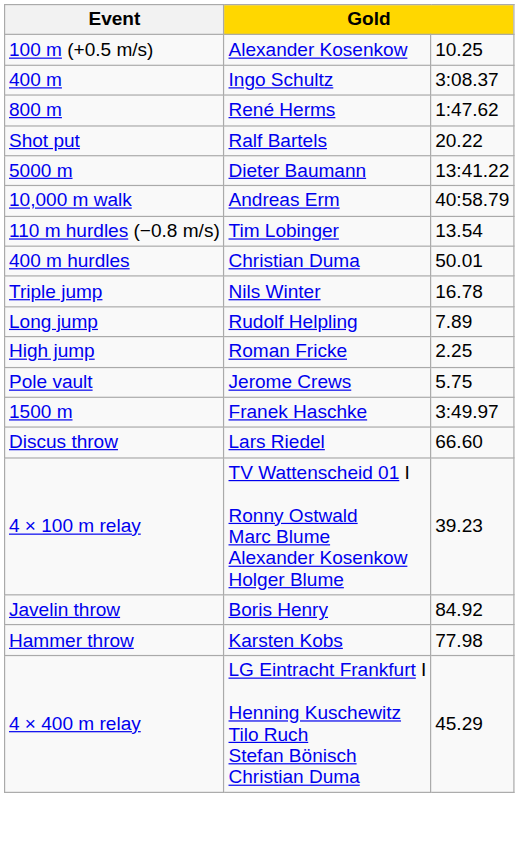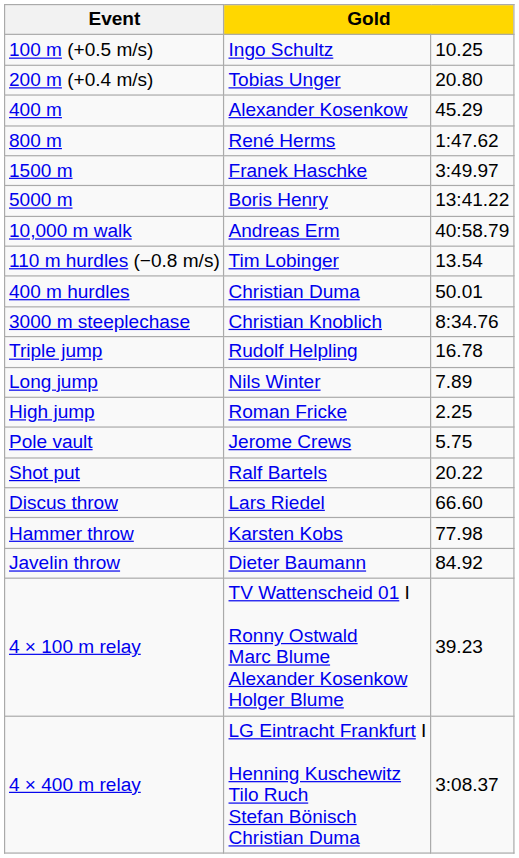(318, 49) Alexander Kosenkow -> (281, 49) Ingo Schultz
+ row: (81, 79)
(281, 79) Ingo Schultz -> (318, 110) Alexander Kosenkow
(467, 79) 3:08.37 -> (459, 110) 45.29
rows swapped: (41, 412) <-> (44, 140)
(297, 170) Dieter Baumann -> (278, 200) Boris Henry
+ row: (99, 321)
(275, 291) Nils Winter -> (293, 351) Rudolf Helpling
(293, 321) Rudolf Helpling -> (275, 381) Nils Winter
rows swapped: (71, 640) <-> (75, 526)
(278, 609) Boris Henry -> (297, 563) Dieter Baumann
(459, 723) 45.29 -> (467, 784) 3:08.37
